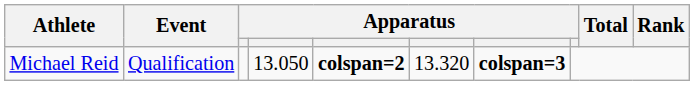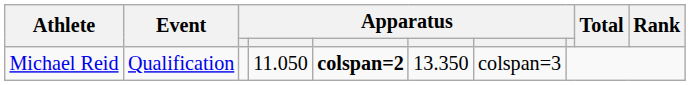(281, 63) 13.050 -> (281, 63) 11.050
(442, 63) 13.320 -> (441, 63) 13.350
(522, 63) bold -> (520, 63) normal
